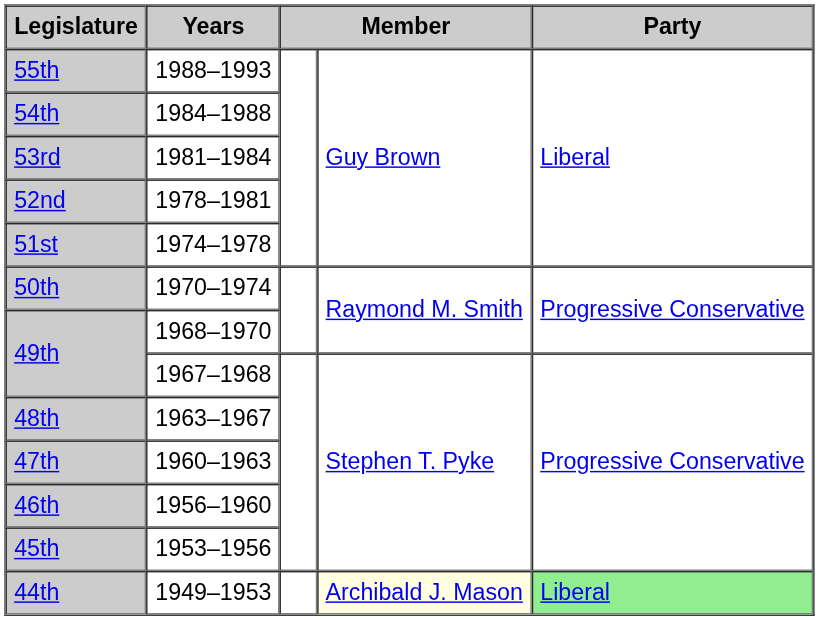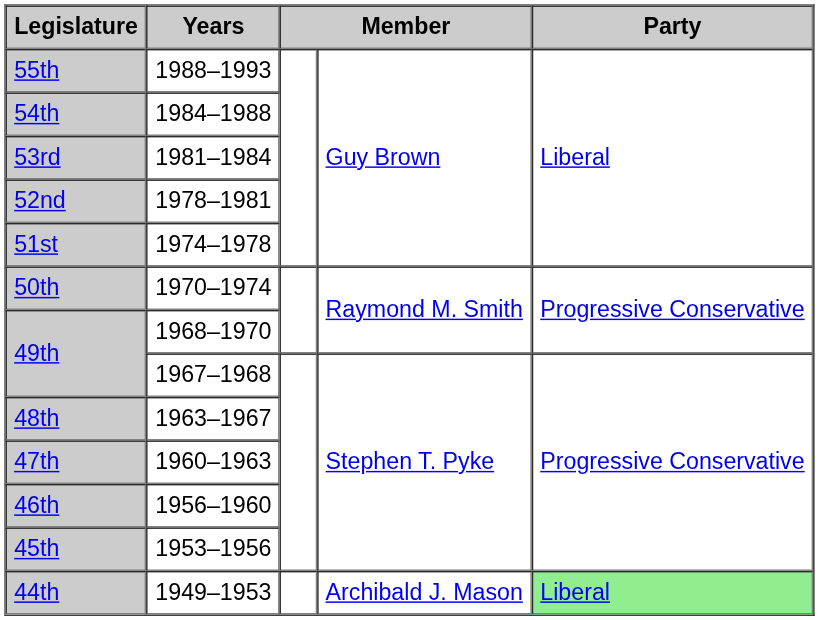(424, 592) lightyellow background -> (424, 592) no background
